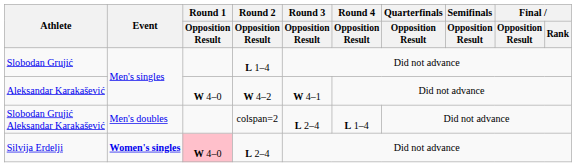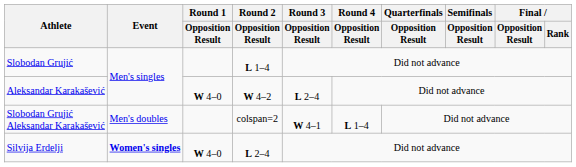(307, 97) W 4–1 -> (307, 97) L 2–4
(307, 125) L 2–4 -> (307, 125) W 4–1
(208, 154) pink background -> (208, 154) no background
